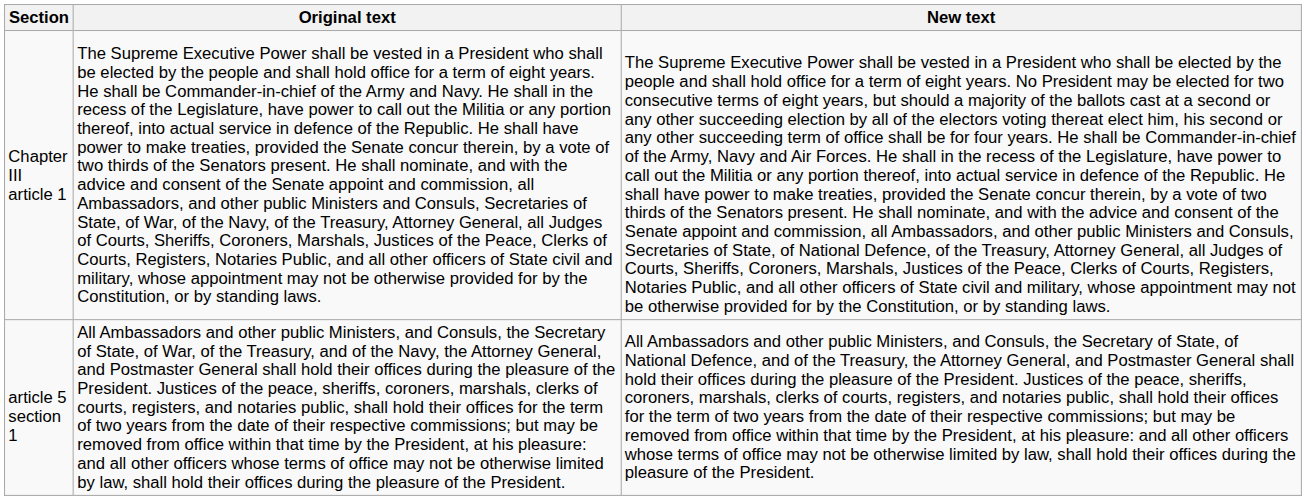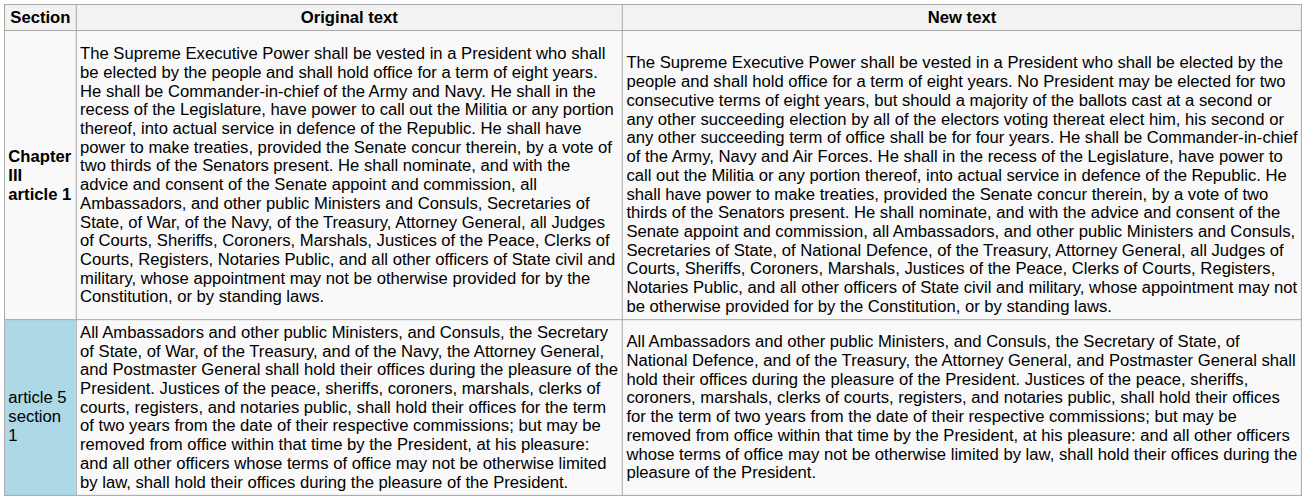(38, 175) normal -> (40, 175) bold
(37, 416) no background -> (37, 416) lightblue background
